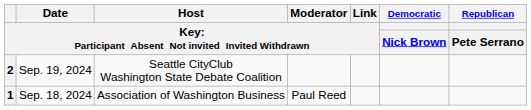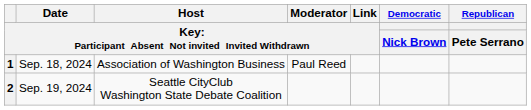rows swapped: (10, 95) <-> (10, 70)
